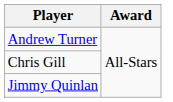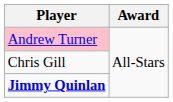(53, 39) no background -> (53, 39) pink background
(53, 85) normal -> (57, 85) bold
